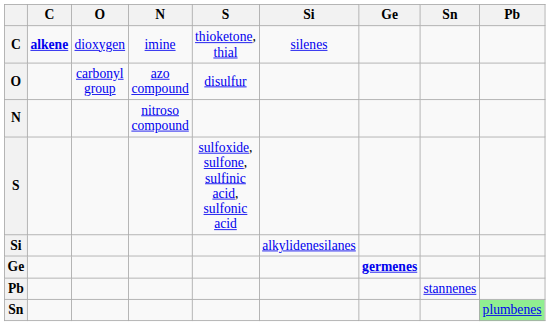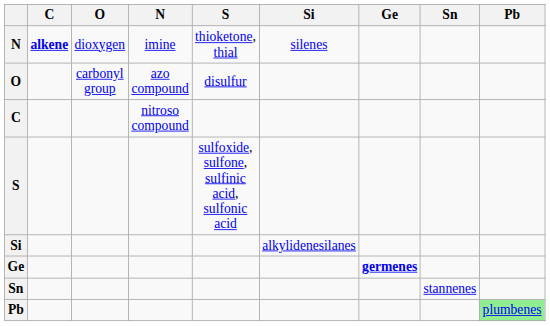(16, 44) C -> (16, 44) N
(16, 118) N -> (16, 118) C
(16, 288) Pb -> (16, 288) Sn
(16, 310) Sn -> (16, 310) Pb
